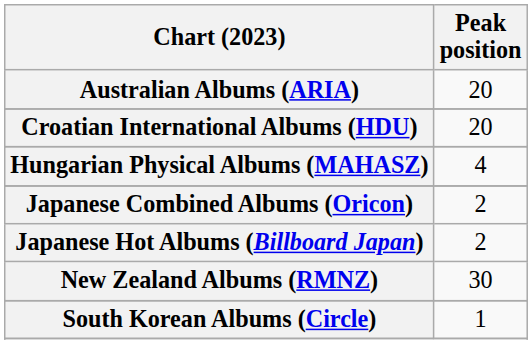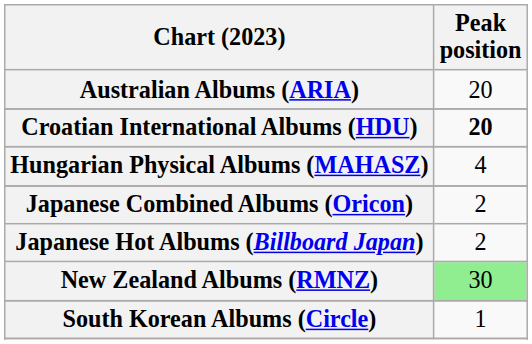(481, 127) normal -> (481, 127) bold
(481, 280) no background -> (481, 280) lightgreen background
